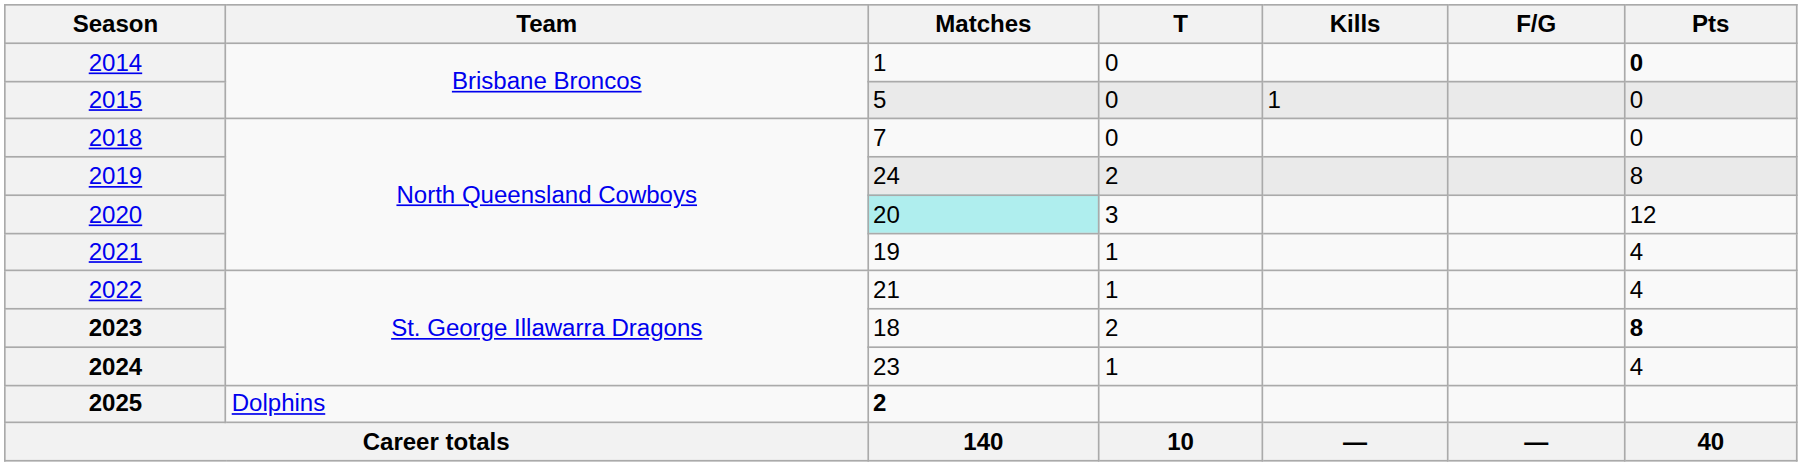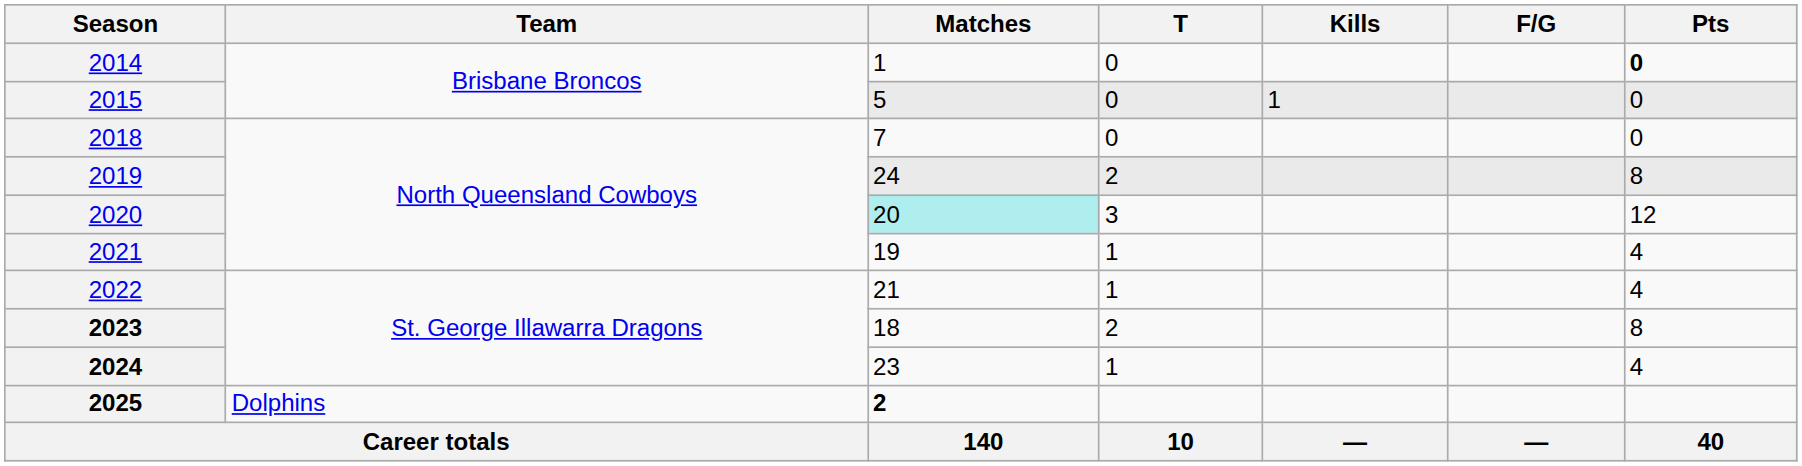(1636, 328) bold -> (1636, 328) normal
